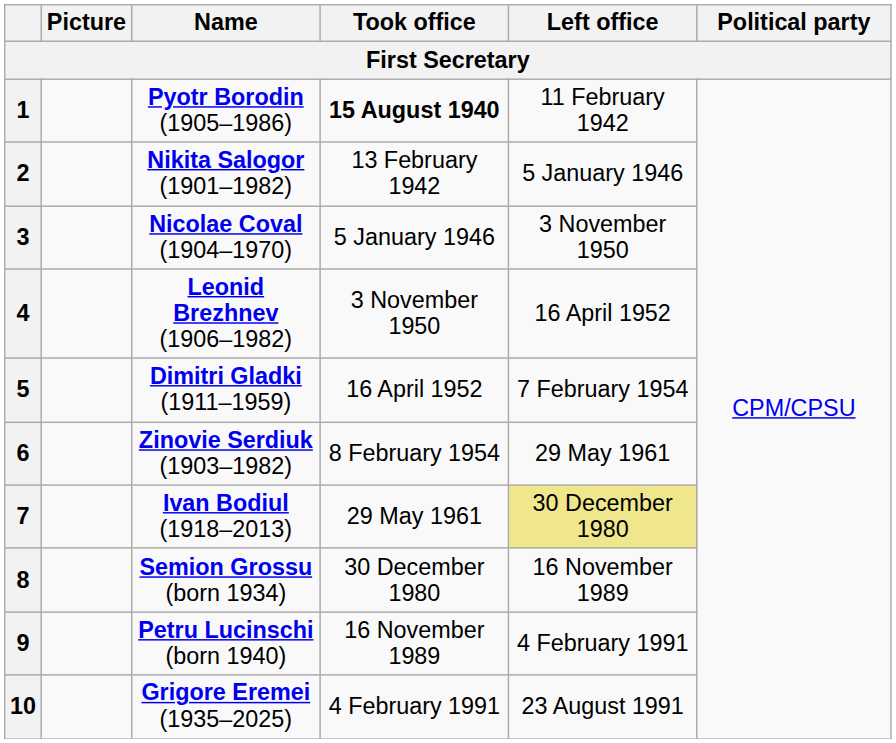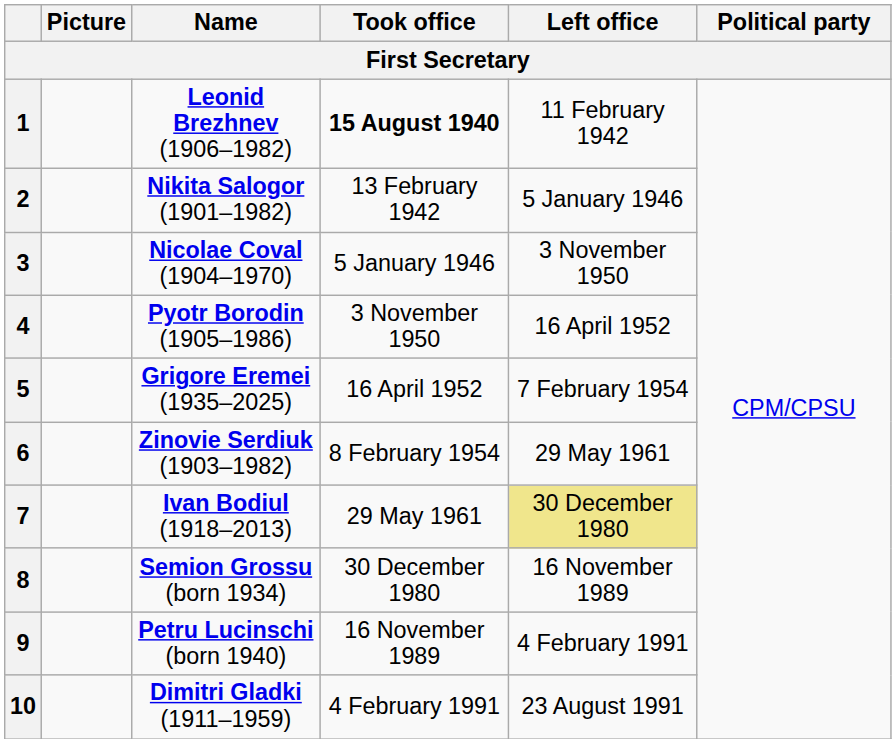(226, 110) Pyotr Borodin (1905–1986) -> (226, 123) Leonid Brezhnev (1906–1982)
(226, 313) Leonid Brezhnev (1906–1982) -> (226, 326) Pyotr Borodin (1905–1986)
(226, 389) Dimitri Gladki (1911–1959) -> (226, 389) Grigore Eremei (1935–2025)
(226, 706) Grigore Eremei (1935–2025) -> (226, 706) Dimitri Gladki (1911–1959)
